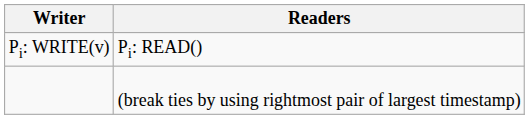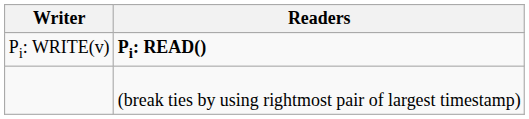(160, 49) normal -> (162, 49) bold
